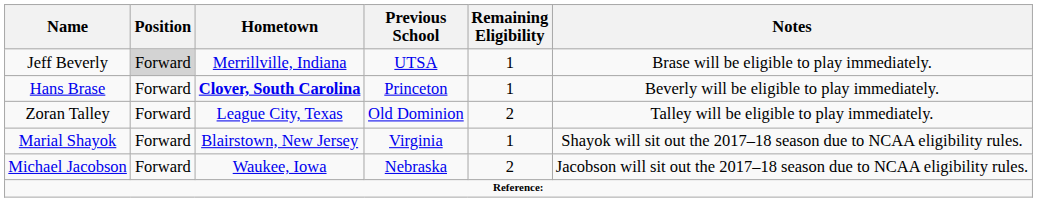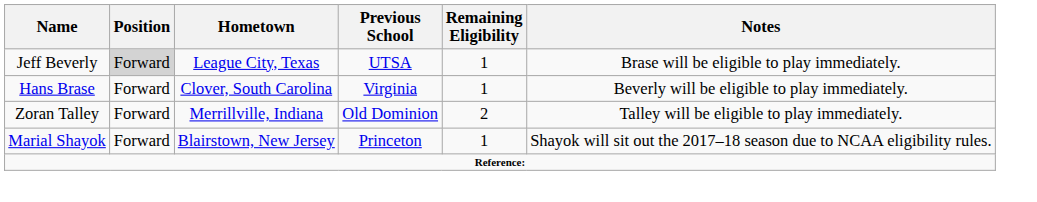(280, 62) Merrillville, Indiana -> (256, 62) League City, Texas
(280, 88) bold -> (256, 88) normal
(416, 88) Princeton -> (390, 88) Virginia
(280, 114) League City, Texas -> (256, 114) Merrillville, Indiana
(416, 140) Virginia -> (390, 140) Princeton
- row: (68, 166)
